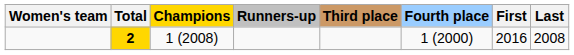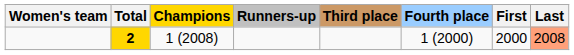(511, 38) 2016 -> (511, 38) 2000
(549, 38) no background -> (549, 38) lightsalmon background
